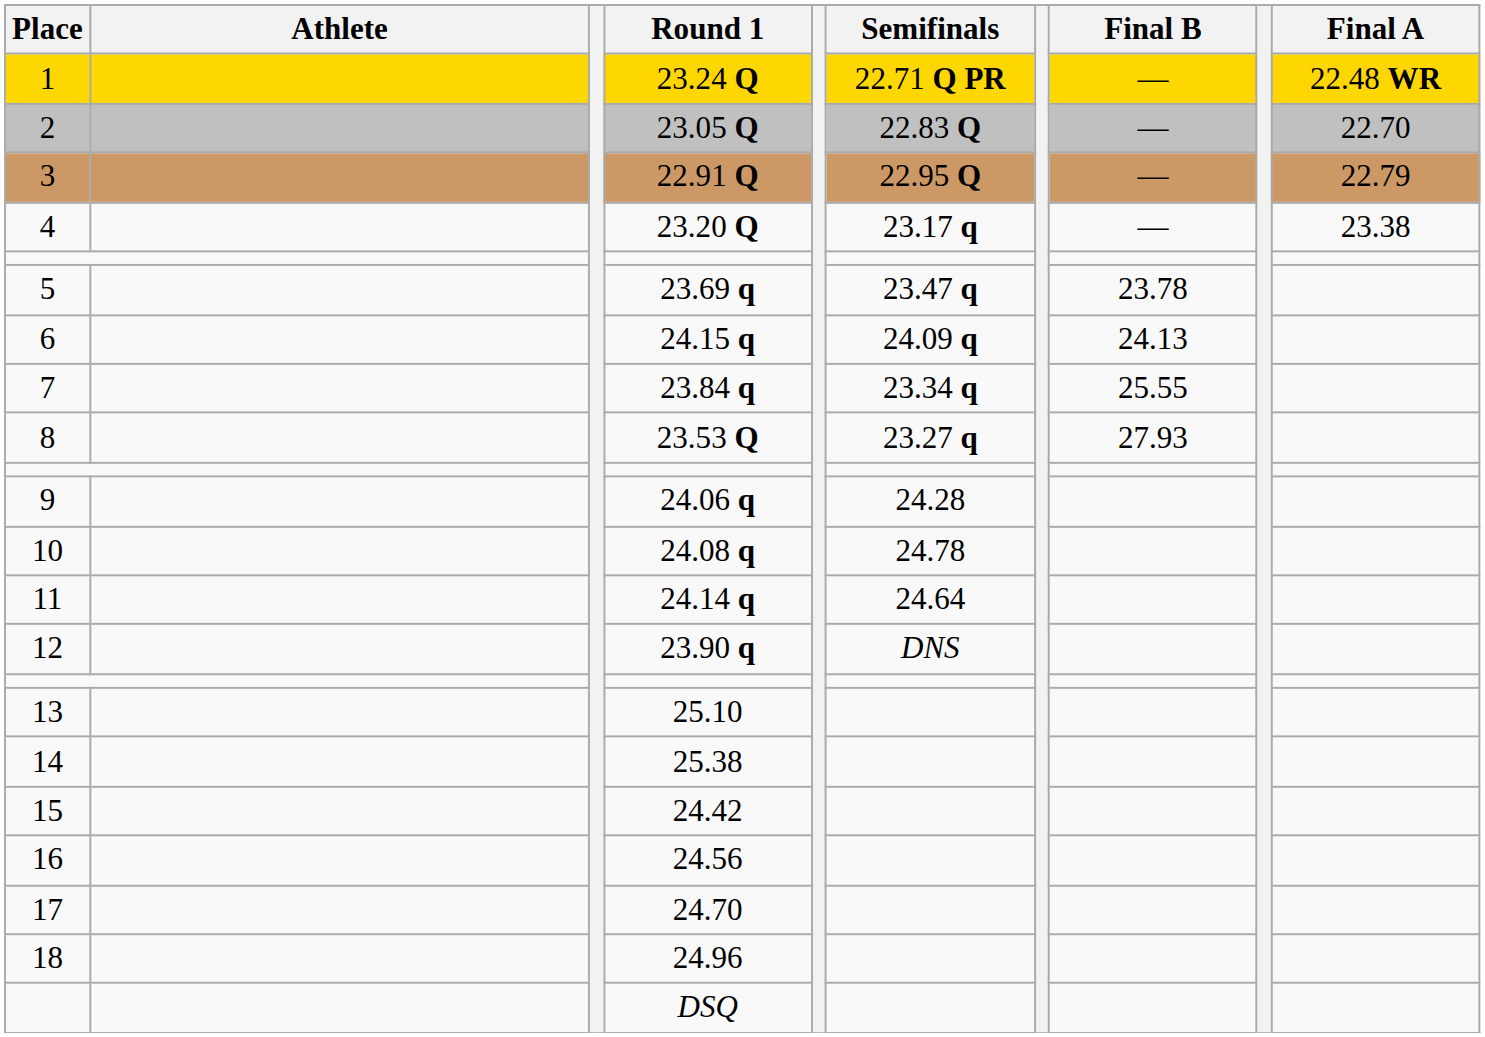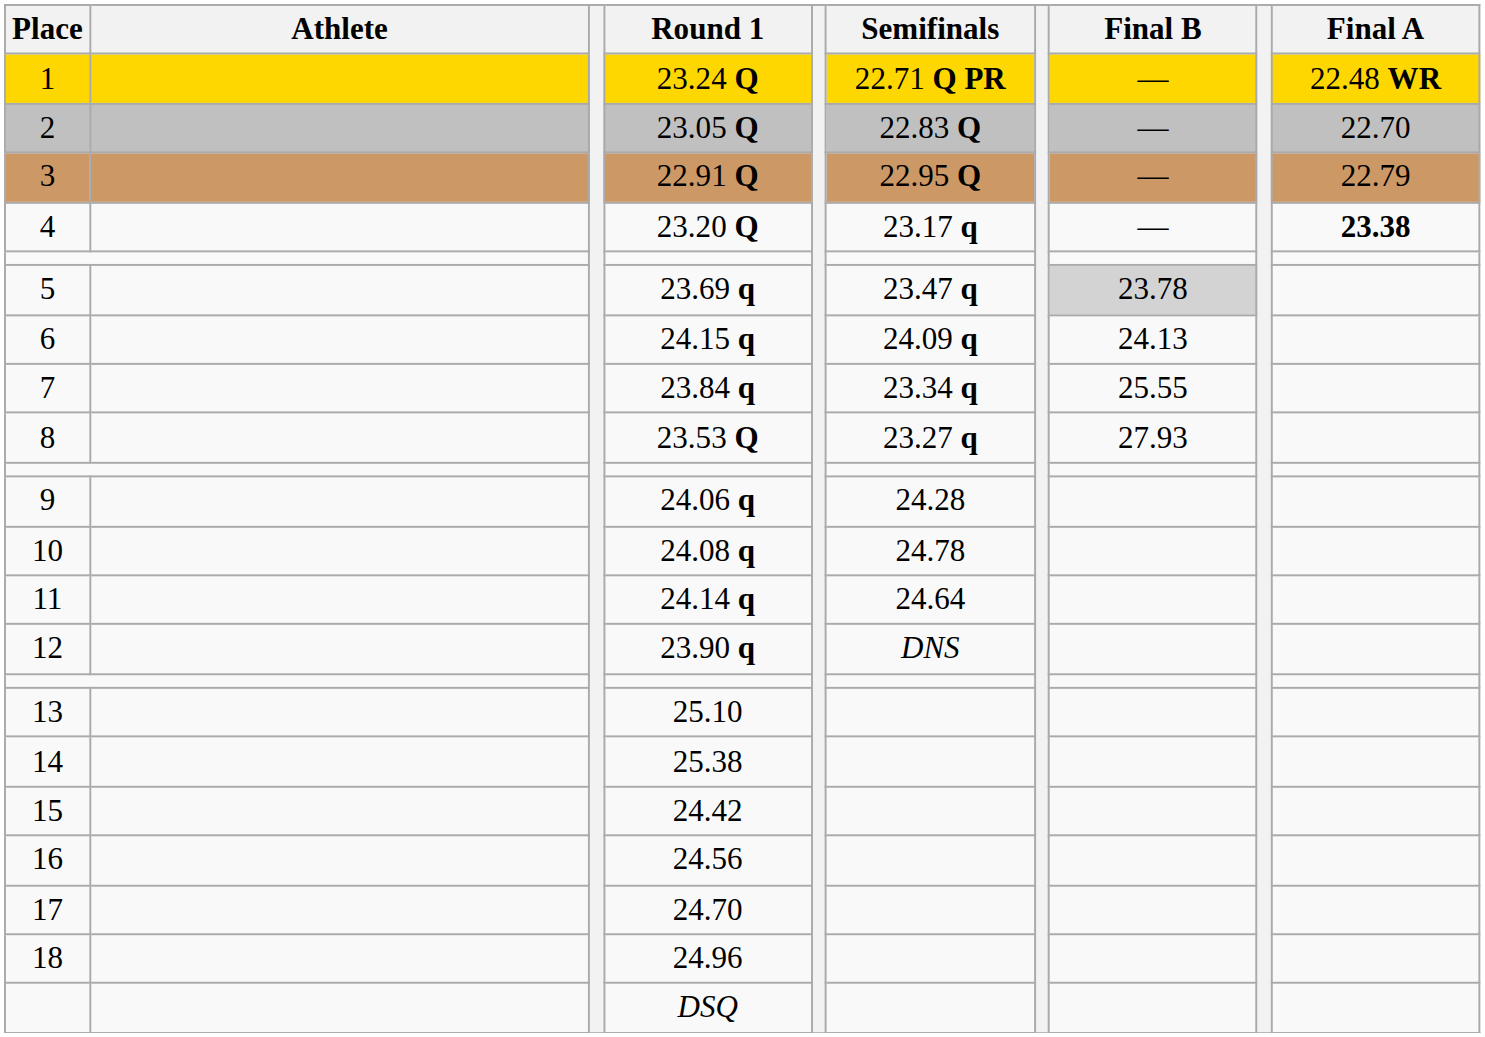(1376, 226) normal -> (1376, 226) bold
(1153, 289) no background -> (1153, 289) lightgrey background
